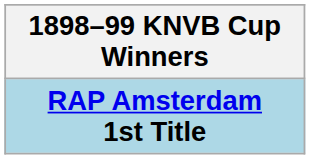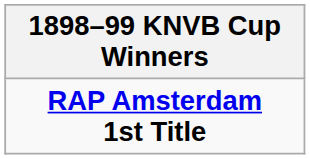(155, 115) lightblue background -> (155, 115) no background
